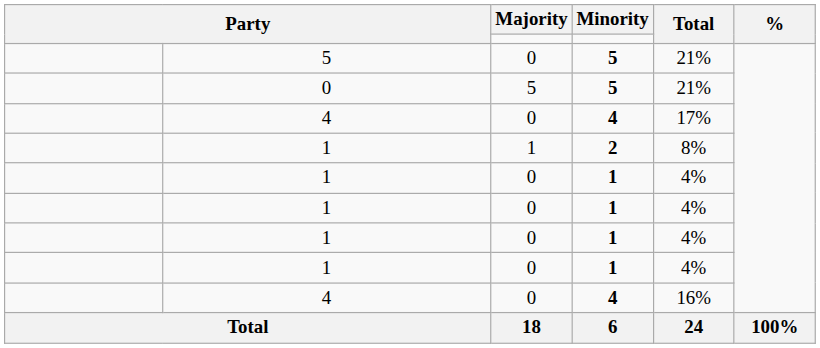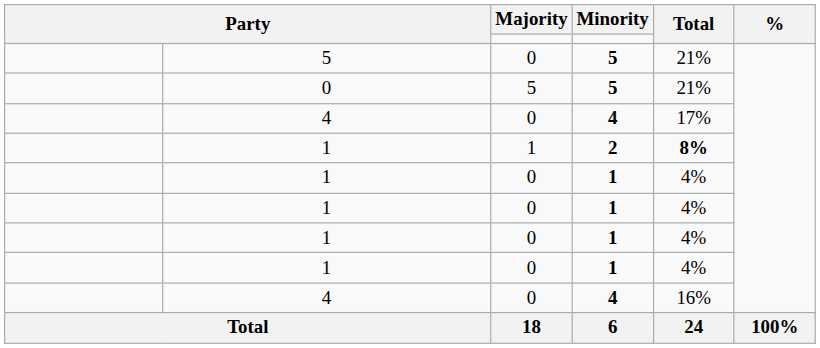(694, 147) normal -> (694, 147) bold
